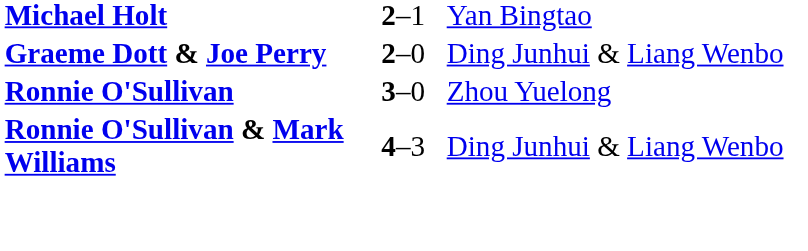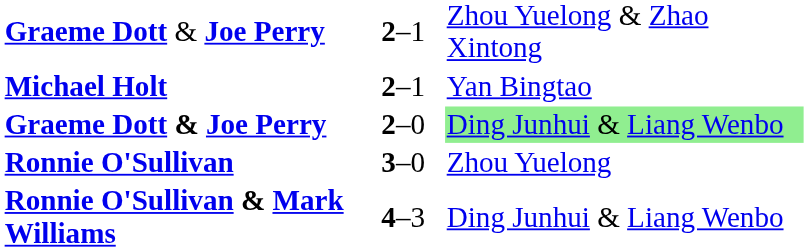+ row: (165, 31)
(615, 53) no background -> (615, 124) lightgreen background
